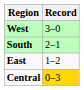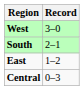(53, 77) gold background -> (53, 77) no background
